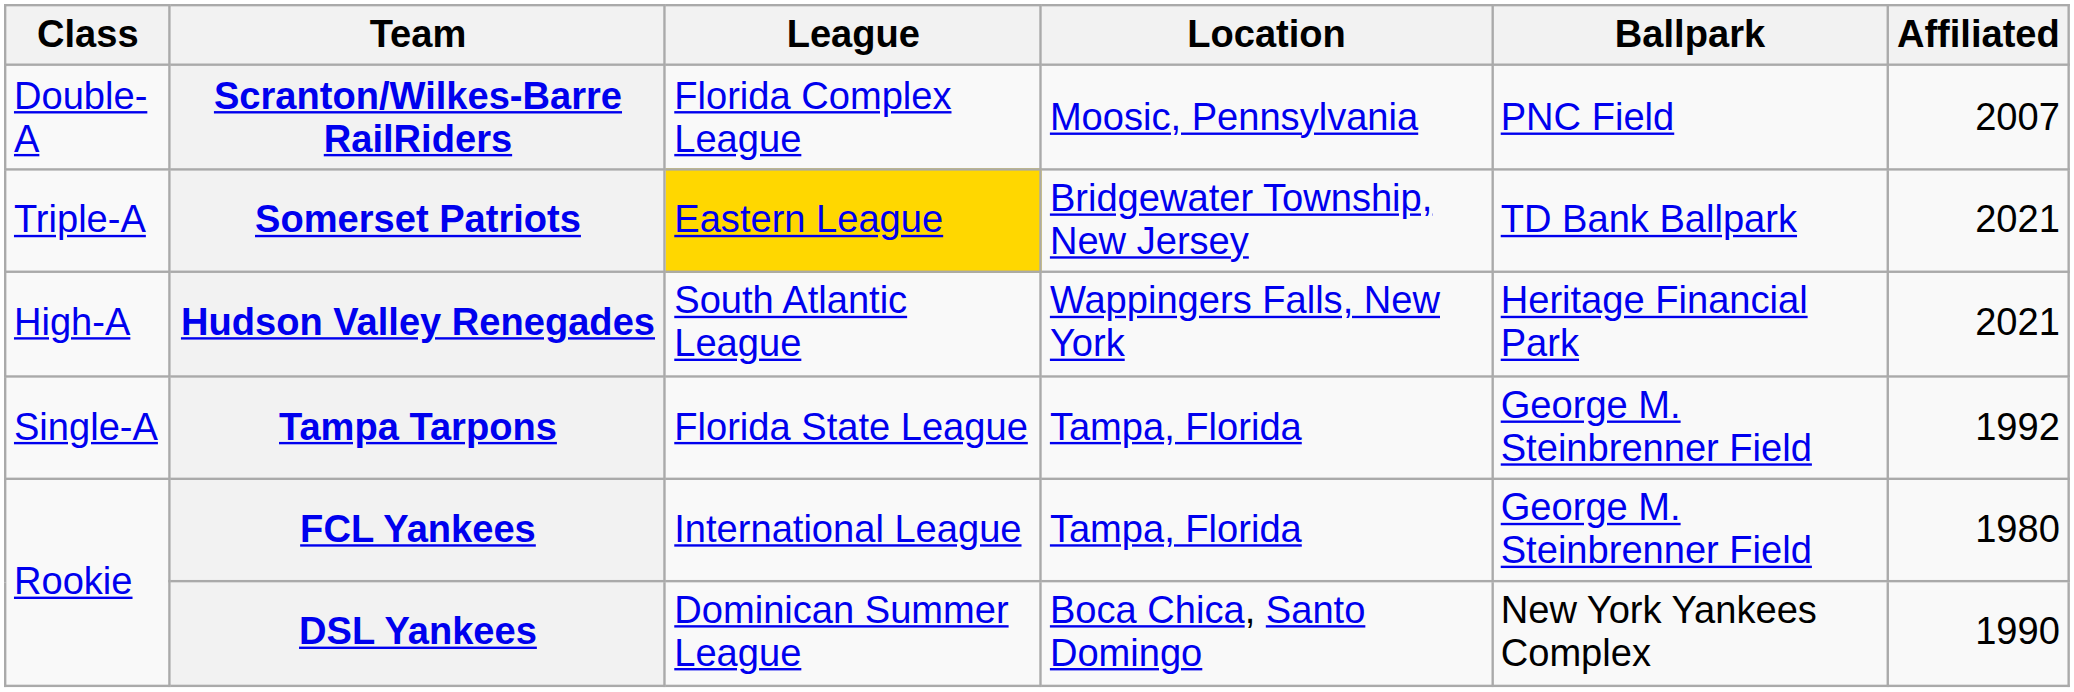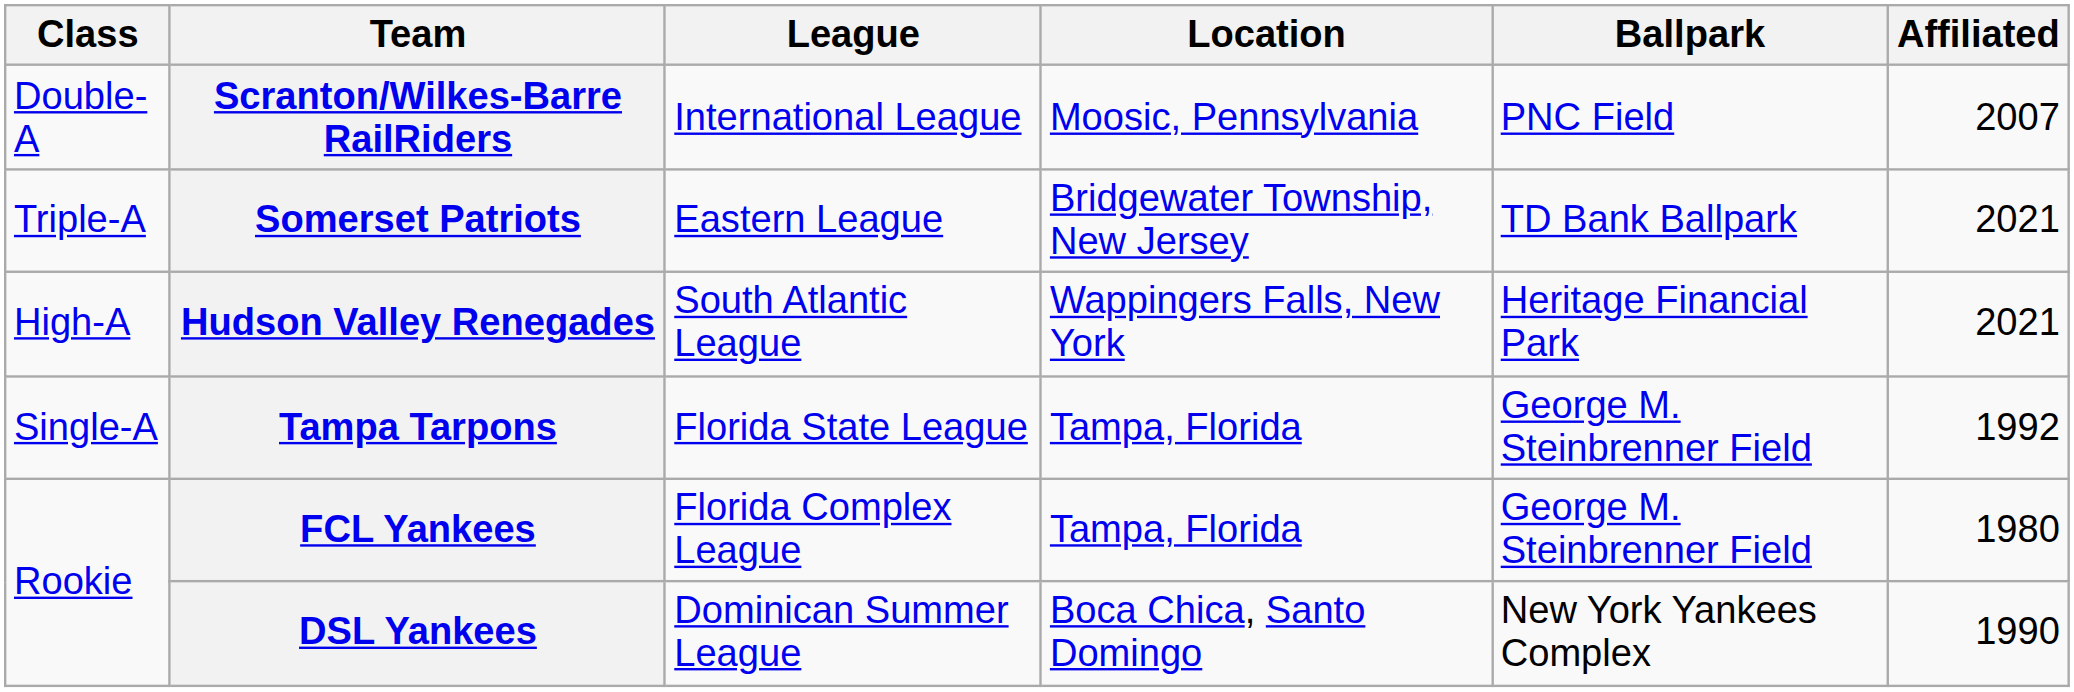(813, 116) Florida Complex League -> (848, 116) International League
(809, 219) gold background -> (809, 219) no background
(848, 529) International League -> (813, 529) Florida Complex League
